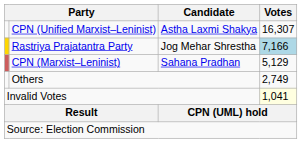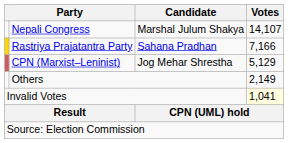- row: (84, 29)
+ row: (51, 29)
(208, 46) Jog Mehar Shrestha -> (177, 46) Sahana Pradhan
(275, 46) lightblue background -> (262, 46) no background
(200, 63) Sahana Pradhan -> (185, 63) Jog Mehar Shrestha
(275, 79) 2,749 -> (262, 79) 2,149
